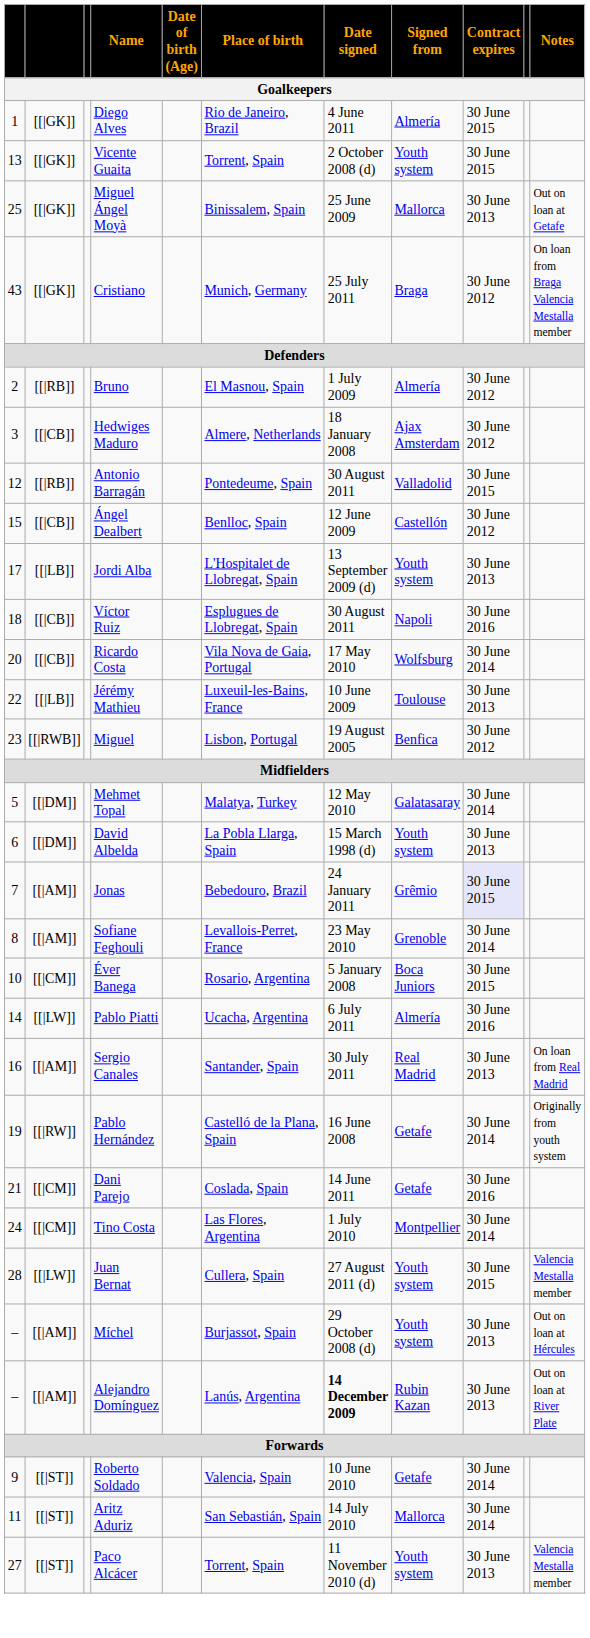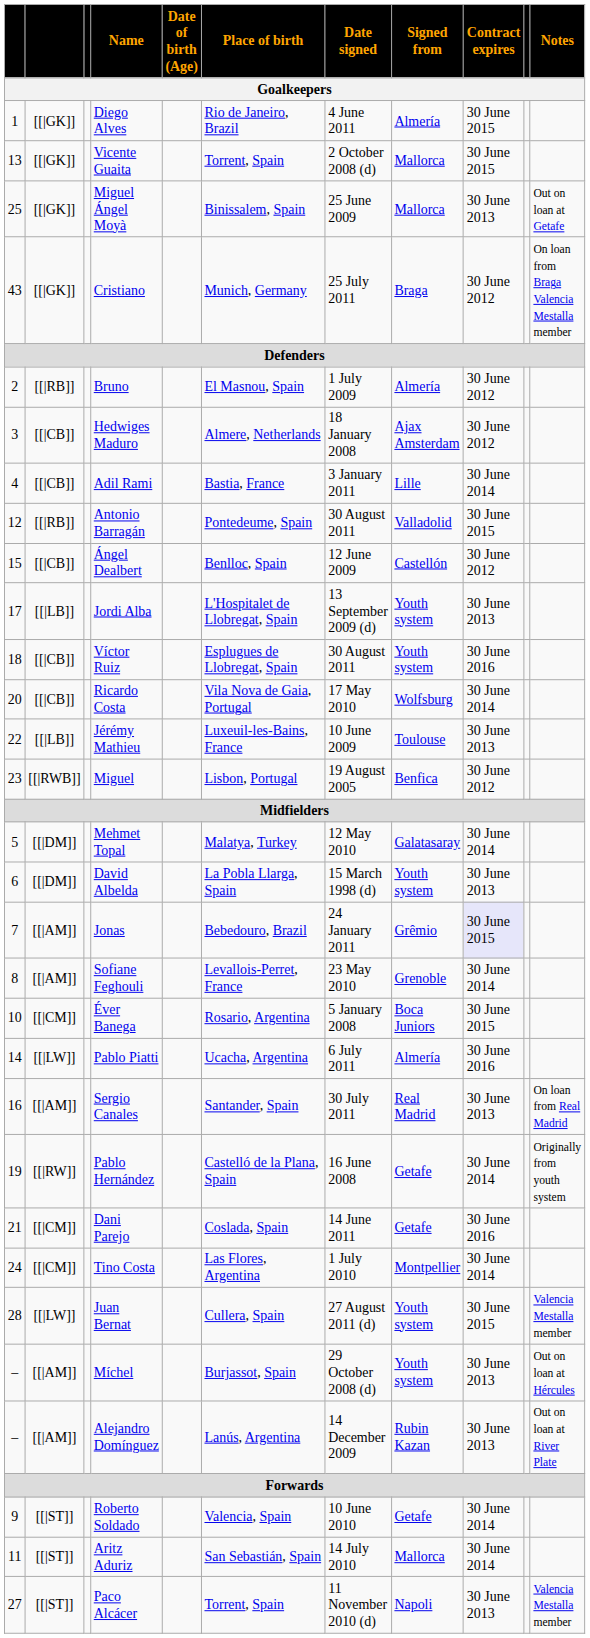(414, 160) Youth system -> (420, 160) Mallorca
+ row: (123, 483)
(413, 619) Napoli -> (414, 659) Youth system
(358, 1397) bold -> (357, 1437) normal
(414, 1565) Youth system -> (413, 1605) Napoli
